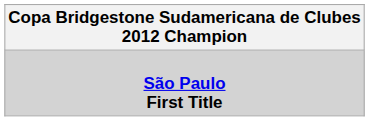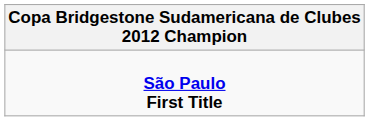(185, 92) lightgrey background -> (185, 92) no background
